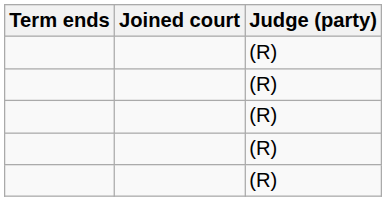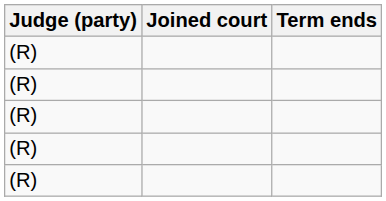columns swapped: (313, 20) <-> (60, 20)
